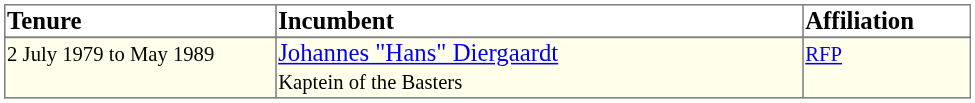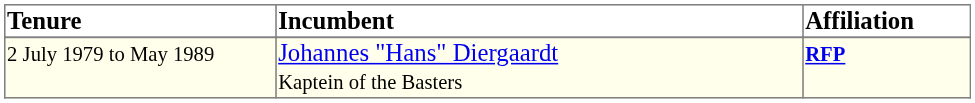(824, 54) normal -> (825, 53) bold
